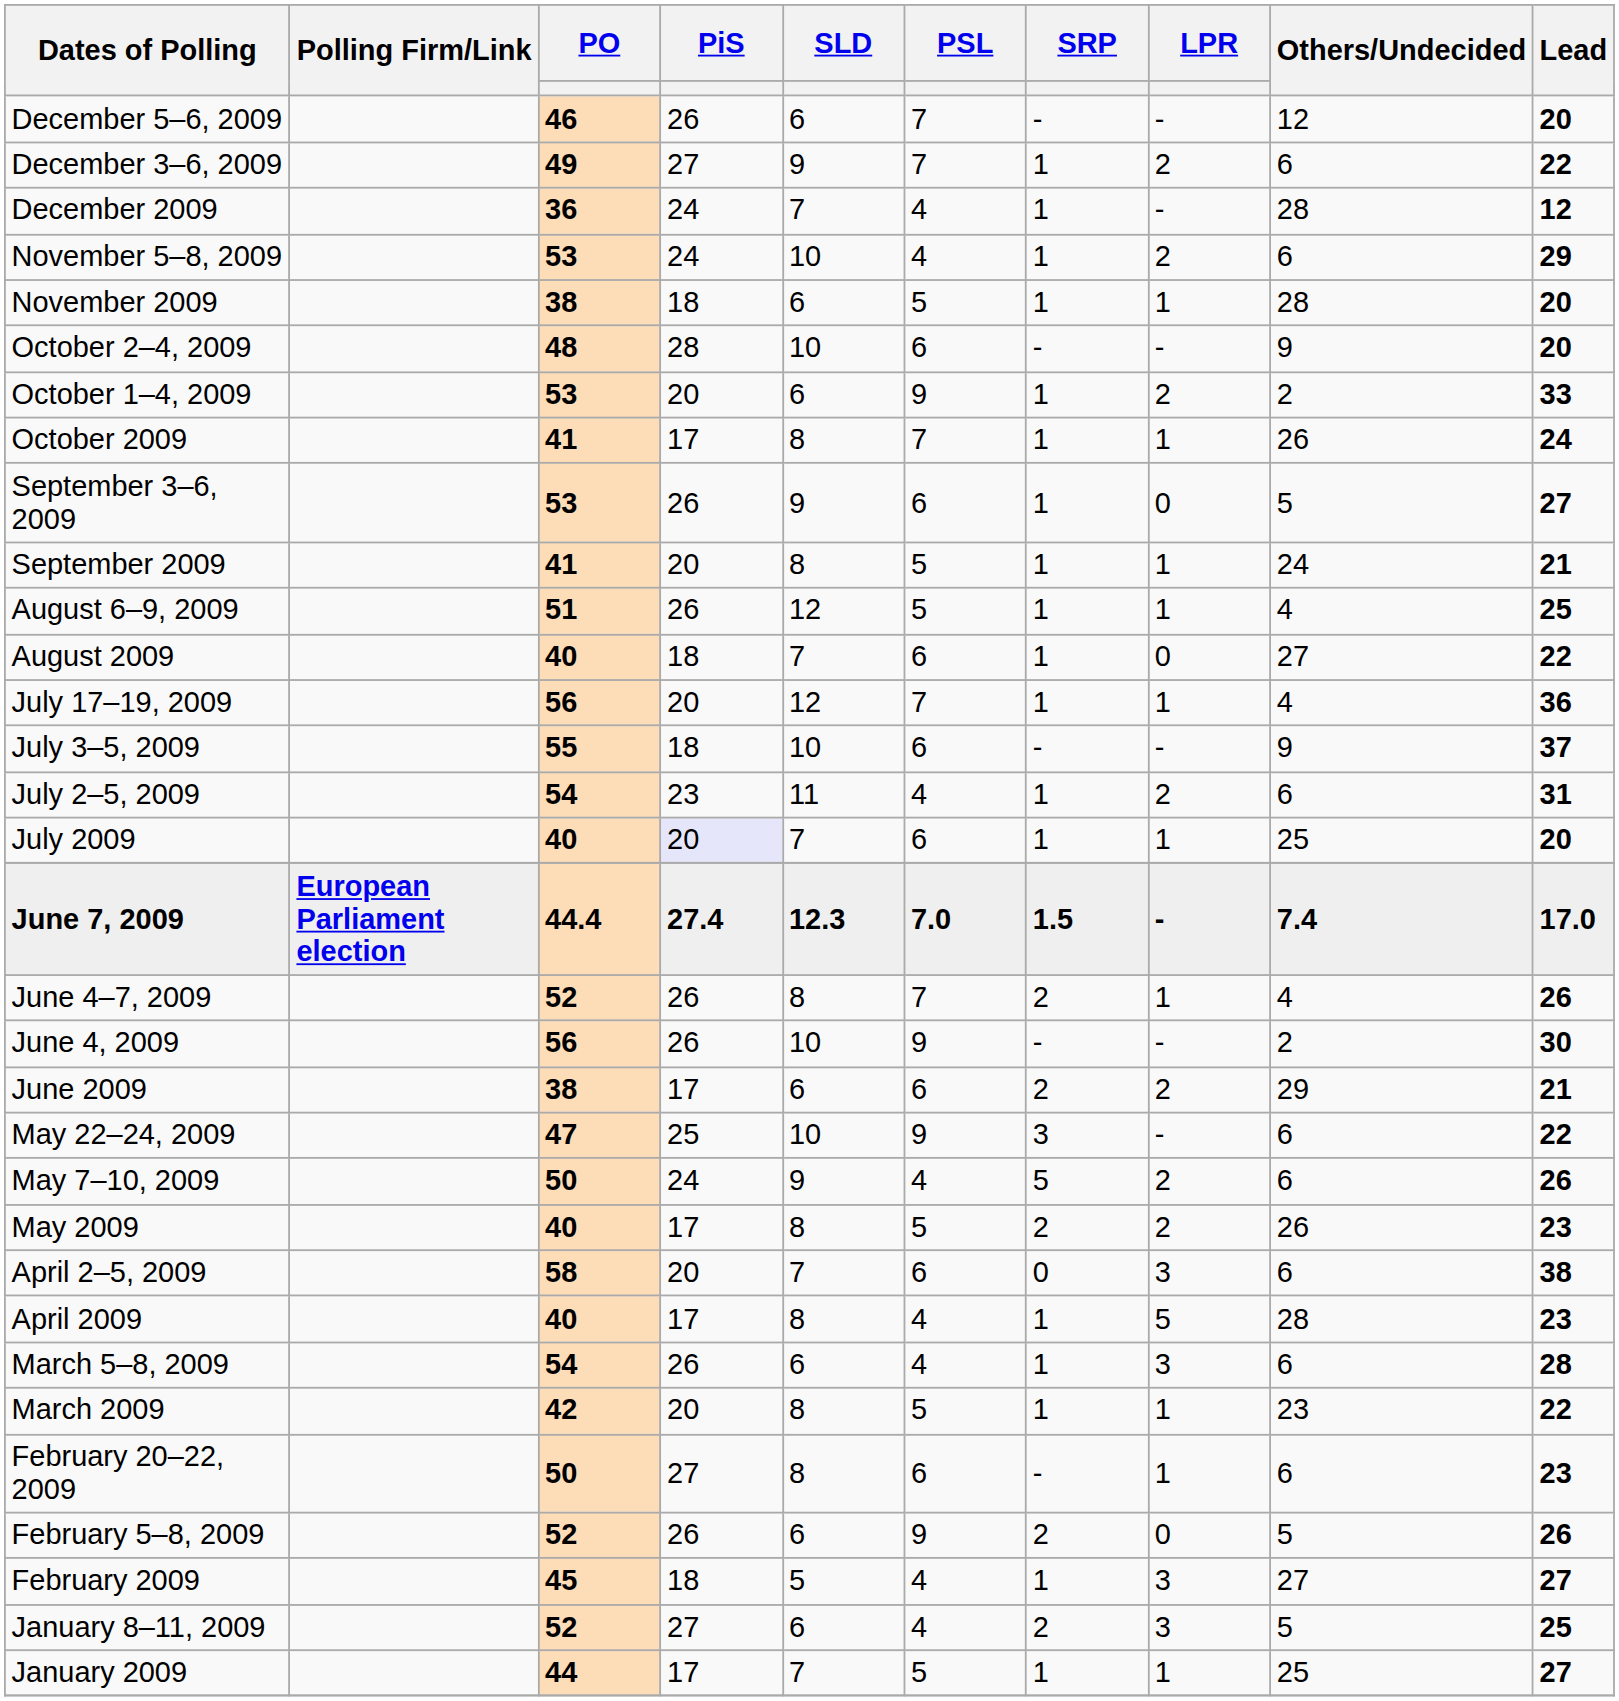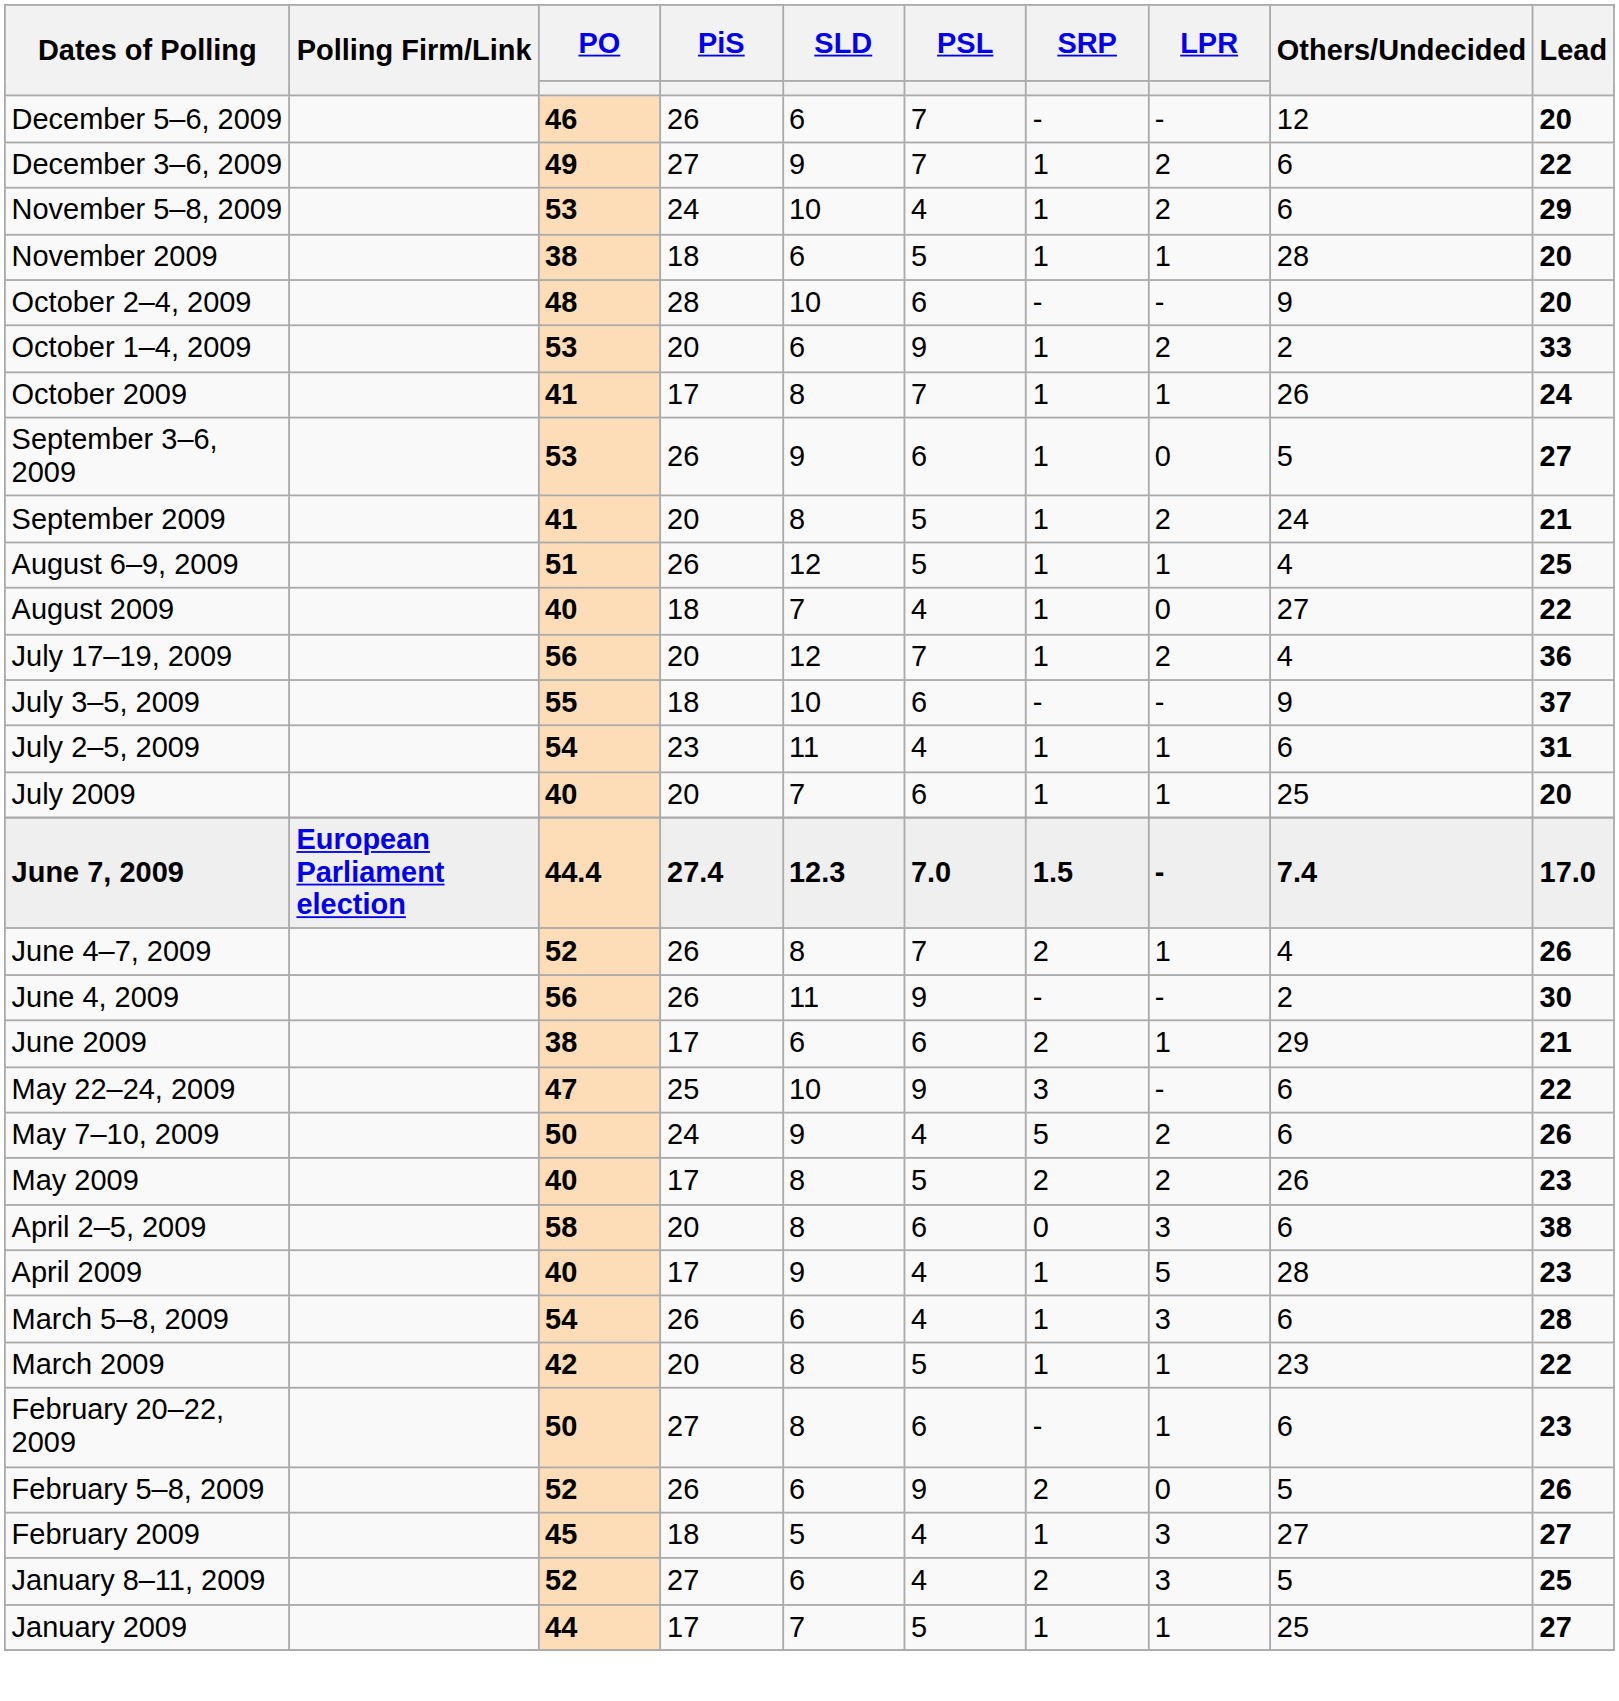- row: (115, 210)
(1163, 564) 1 -> (1163, 518) 2
(919, 656) 6 -> (919, 610) 4
(1163, 702) 1 -> (1163, 656) 2
(1163, 794) 2 -> (1163, 748) 1
(683, 840) lavender background -> (683, 794) no background
(805, 1043) 10 -> (804, 997) 11
(1163, 1089) 2 -> (1163, 1043) 1
(797, 1272) 7 -> (797, 1226) 8
(797, 1318) 8 -> (797, 1272) 9
